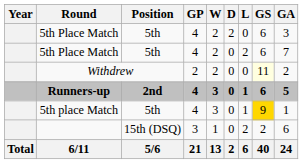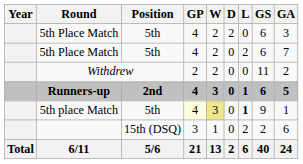(263, 71) lightyellow background -> (263, 71) no background
(195, 110) no background -> (195, 110) lightyellow background
(215, 110) no background -> (215, 110) khaki background
(245, 110) normal -> (245, 110) bold
(263, 110) gold background -> (263, 110) no background
